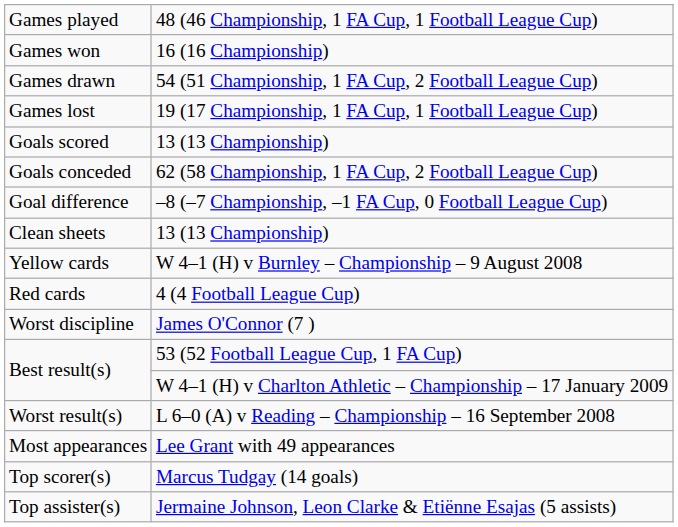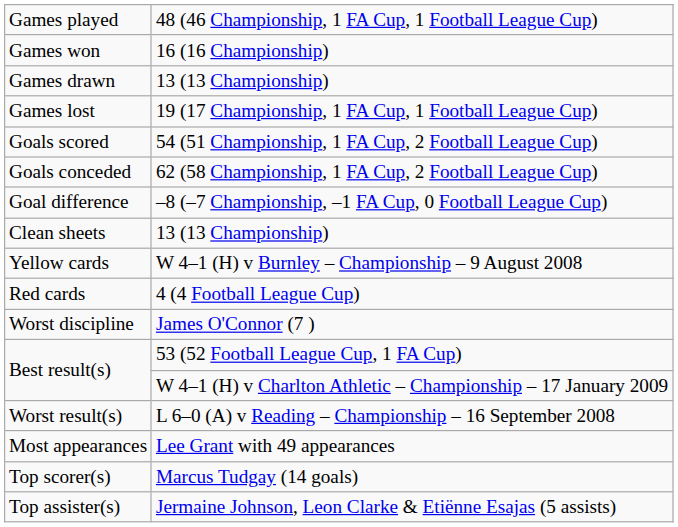(377, 80) 54 (51 Championship, 1 FA Cup, 2 Football League Cup) -> (242, 80) 13 (13 Championship)
(242, 141) 13 (13 Championship) -> (377, 141) 54 (51 Championship, 1 FA Cup, 2 Football League Cup)
